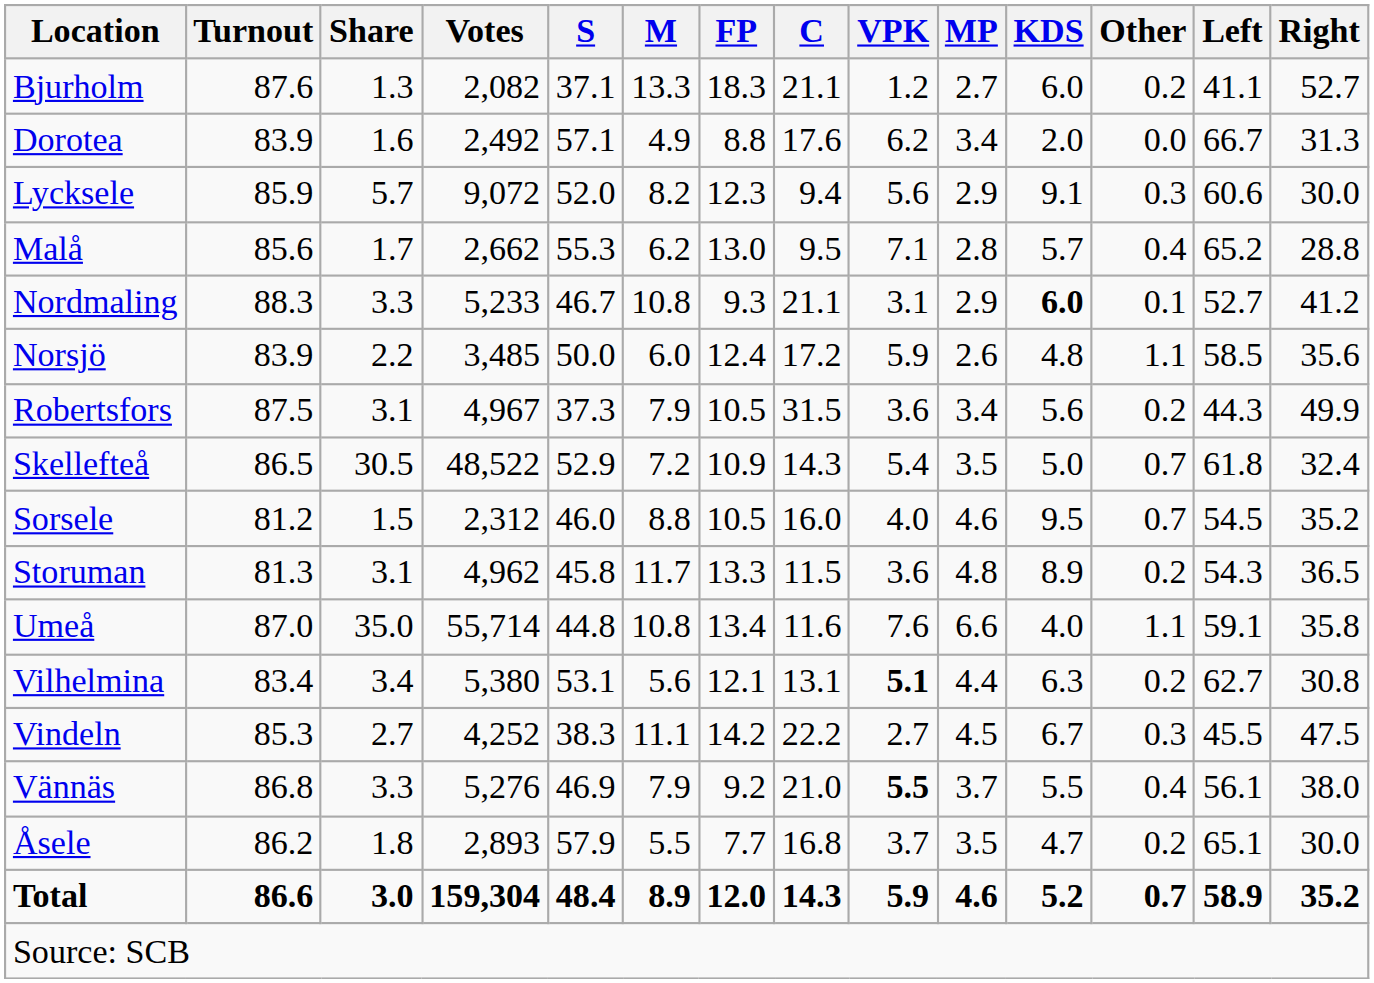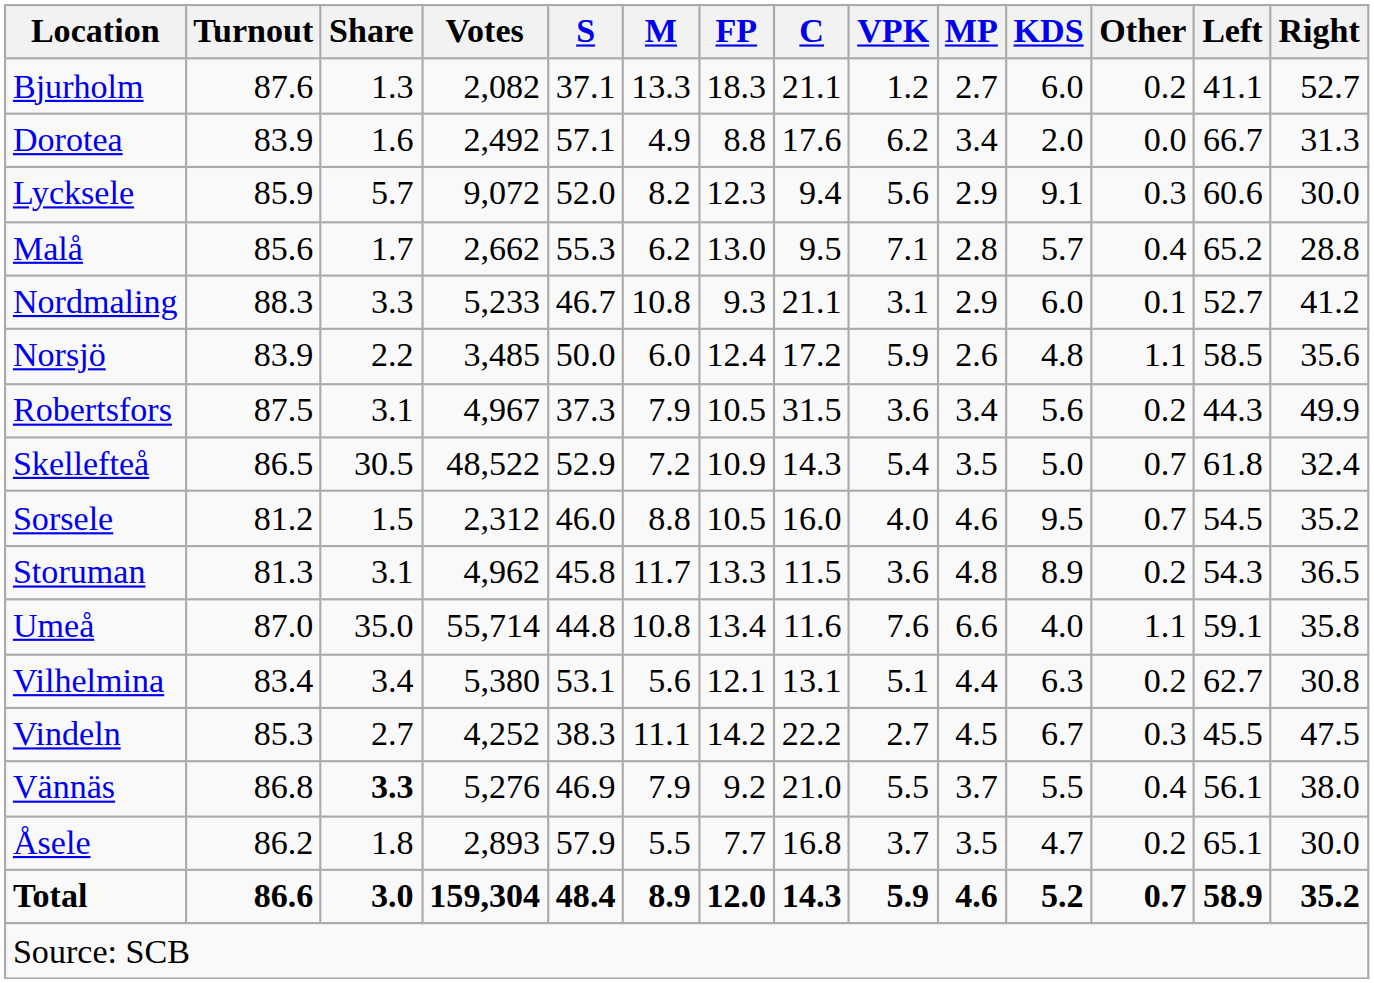(1062, 301) bold -> (1062, 301) normal
(908, 680) bold -> (908, 680) normal
(392, 788) normal -> (392, 788) bold
(908, 788) bold -> (908, 788) normal
